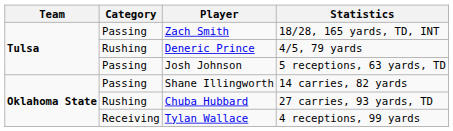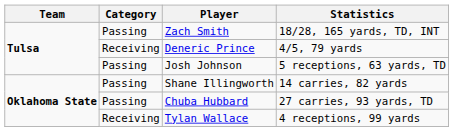(124, 49) Rushing -> (131, 49) Receiving
(124, 101) Rushing -> (124, 101) Passing
